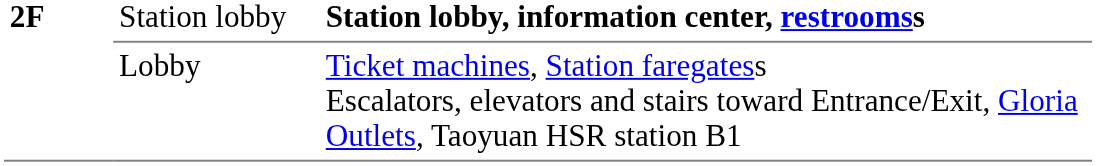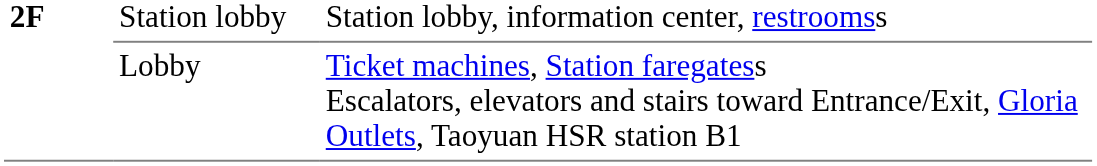(625, 16) bold -> (607, 16) normal
